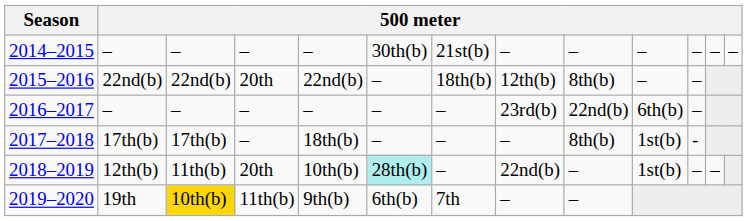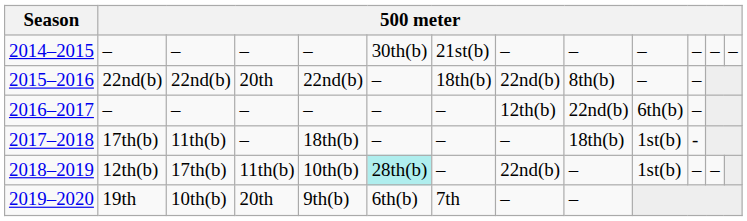(528, 80) 12th(b) -> (530, 80) 22nd(b)
(529, 110) 23rd(b) -> (528, 110) 12th(b)
(199, 140) 17th(b) -> (199, 140) 11th(b)
(592, 140) 8th(b) -> (596, 140) 18th(b)
(199, 170) 11th(b) -> (199, 170) 17th(b)
(256, 170) 20th -> (267, 170) 11th(b)
(199, 200) gold background -> (199, 200) no background
(267, 200) 11th(b) -> (256, 200) 20th
